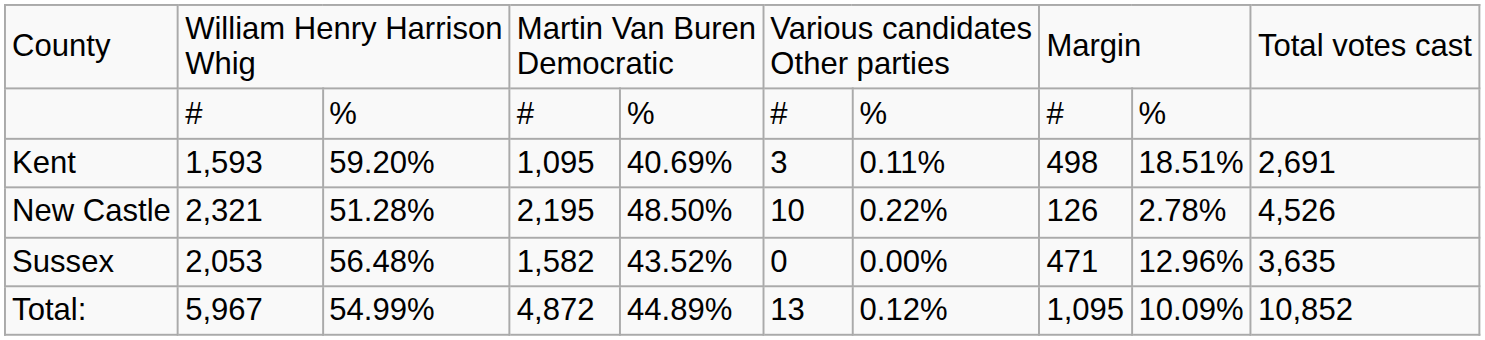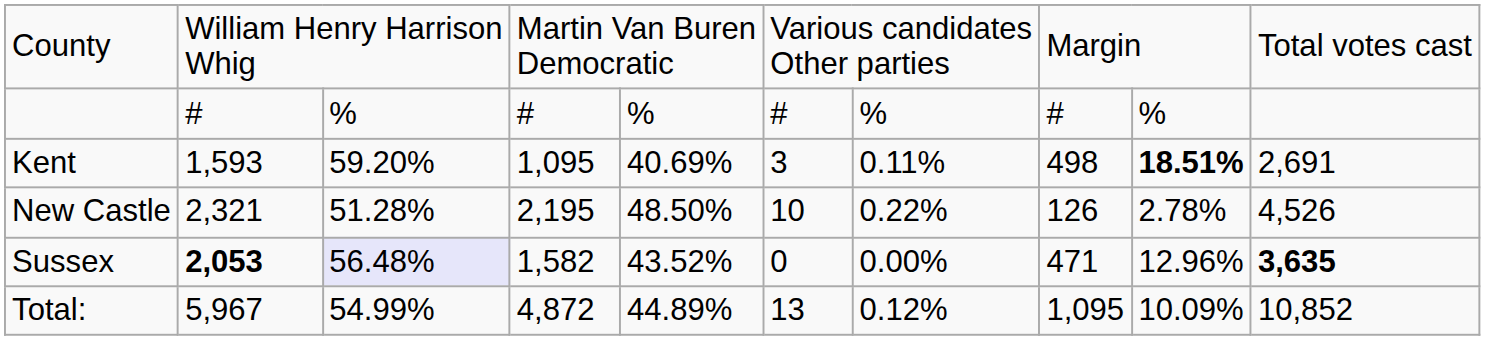(1191, 162) normal -> (1191, 162) bold
(224, 260) normal -> (224, 260) bold
(382, 260) no background -> (382, 260) lavender background
(1297, 260) normal -> (1297, 260) bold
